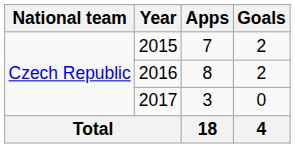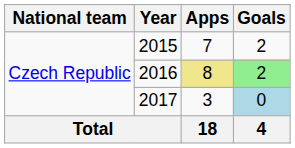(207, 73) no background -> (207, 73) khaki background
(261, 73) no background -> (261, 73) lightgreen background
(261, 101) no background -> (261, 101) lightblue background
